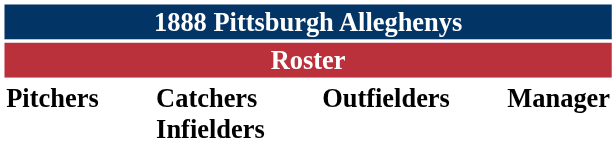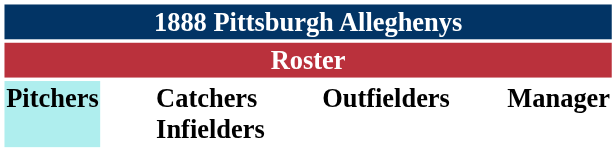(52, 98) no background -> (52, 98) paleturquoise background
